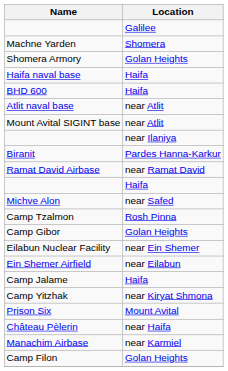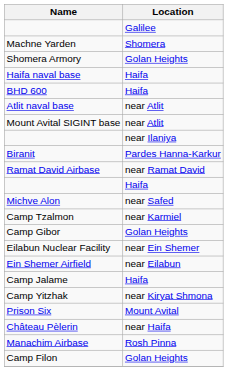(151, 216) Rosh Pinna -> (153, 216) near Karmiel
(153, 342) near Karmiel -> (151, 342) Rosh Pinna
